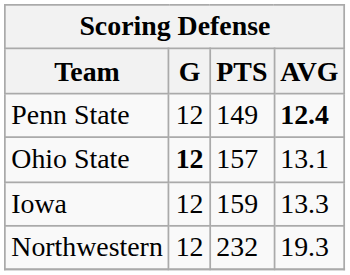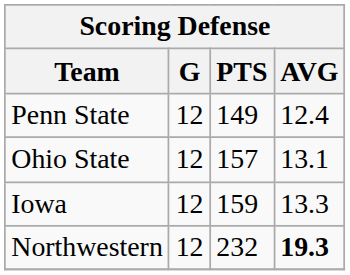(305, 114) bold -> (305, 114) normal
(190, 159) bold -> (190, 159) normal
(305, 247) normal -> (305, 247) bold
